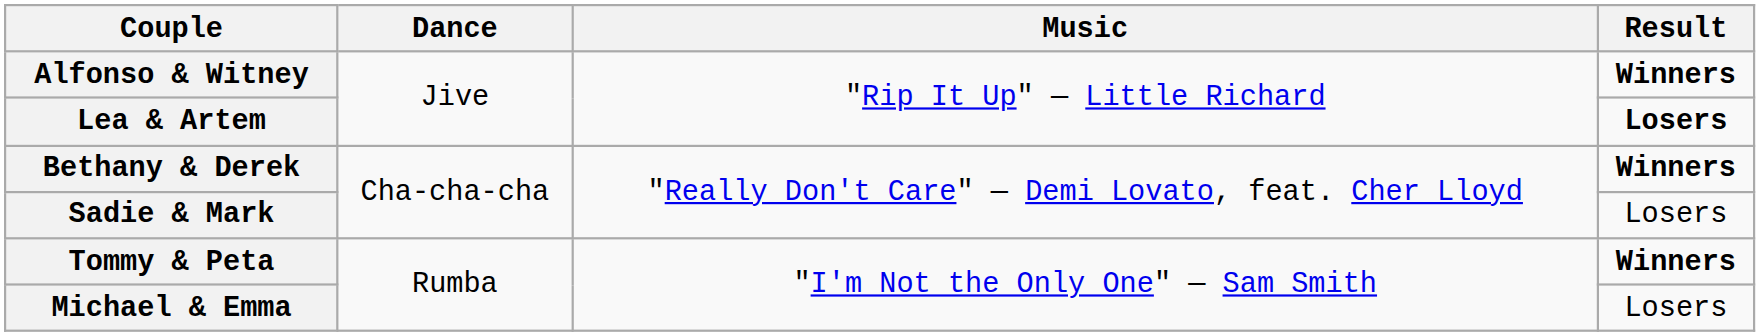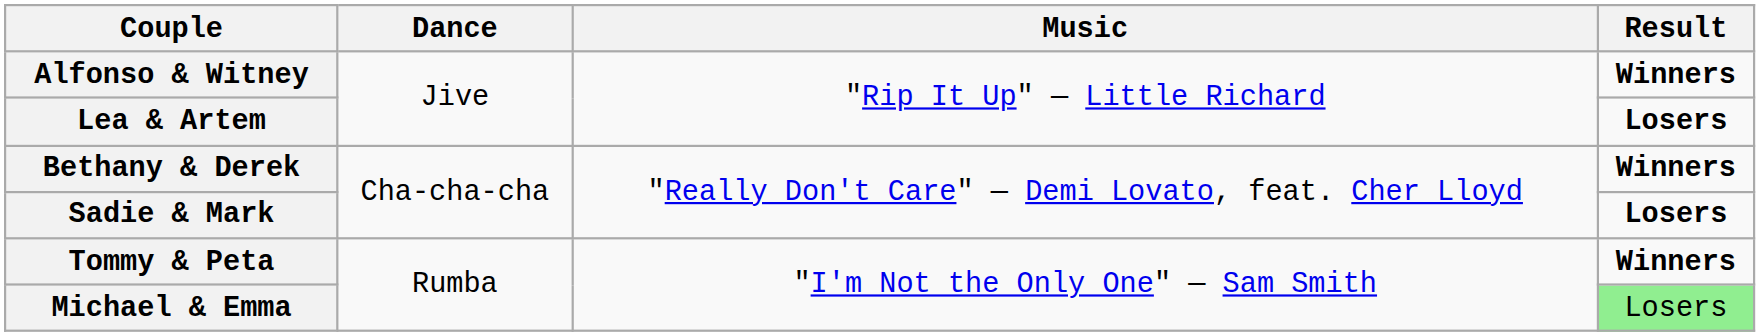(1676, 215) normal -> (1676, 215) bold
(1676, 308) no background -> (1676, 308) lightgreen background
